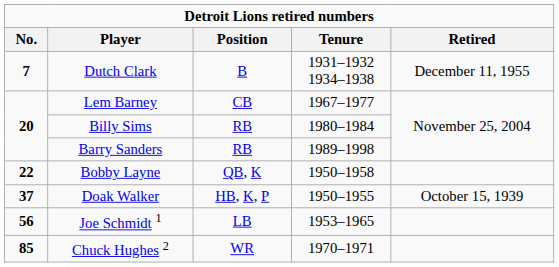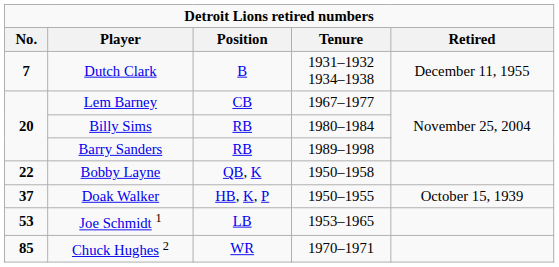(26, 221) 56 -> (26, 221) 53
